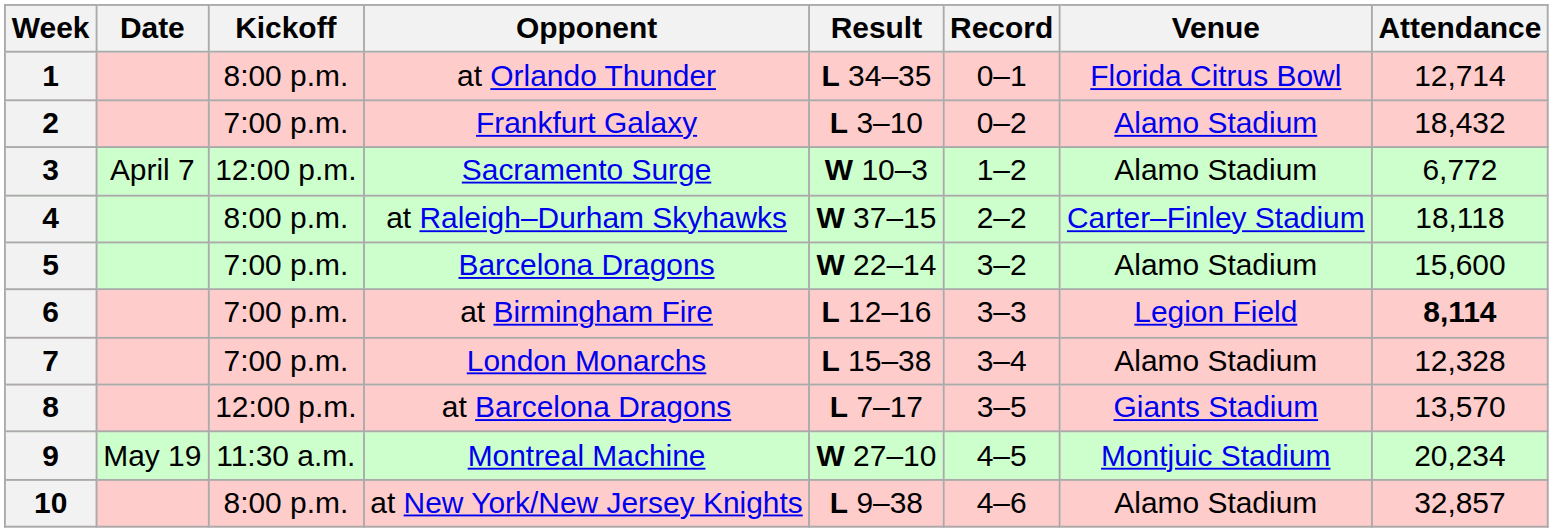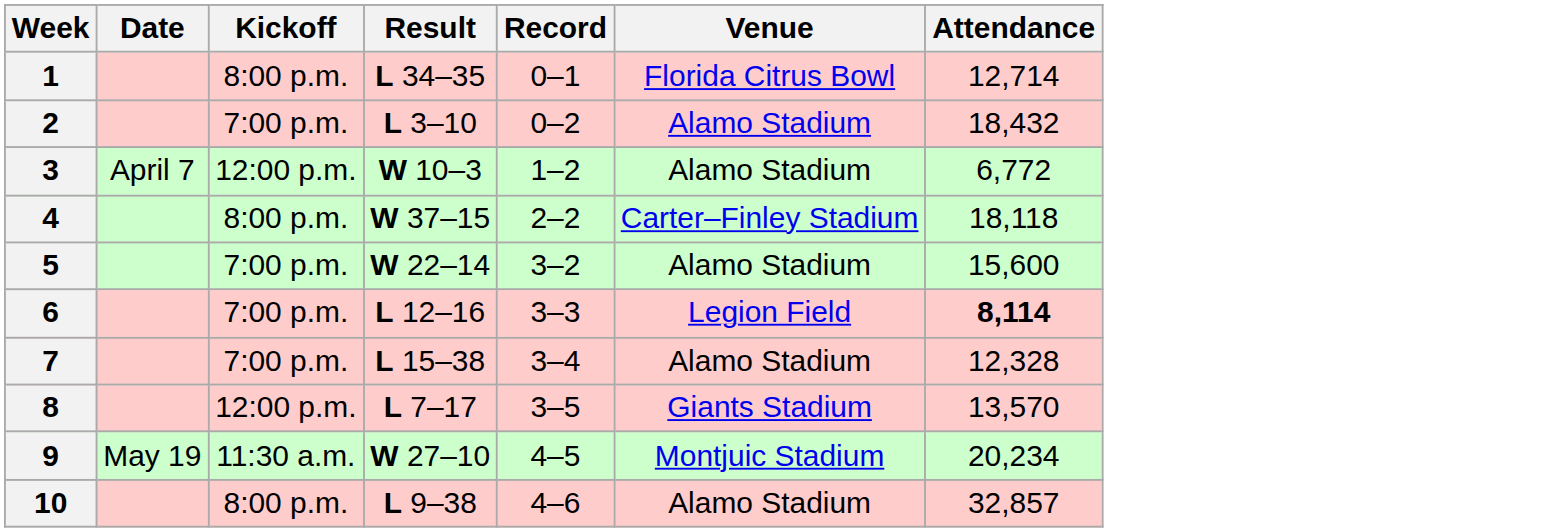- column: (587, 28)
